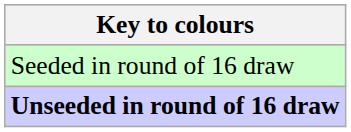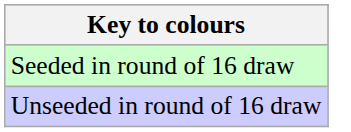(175, 106) bold -> (166, 106) normal
